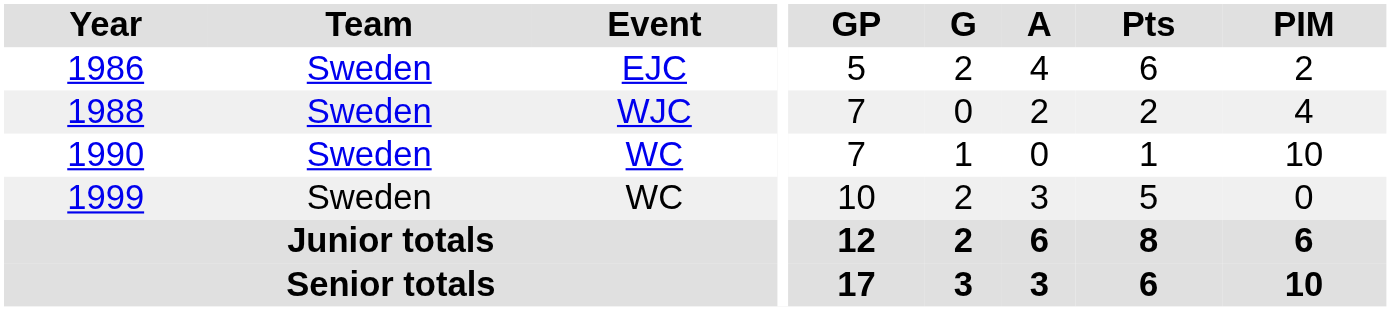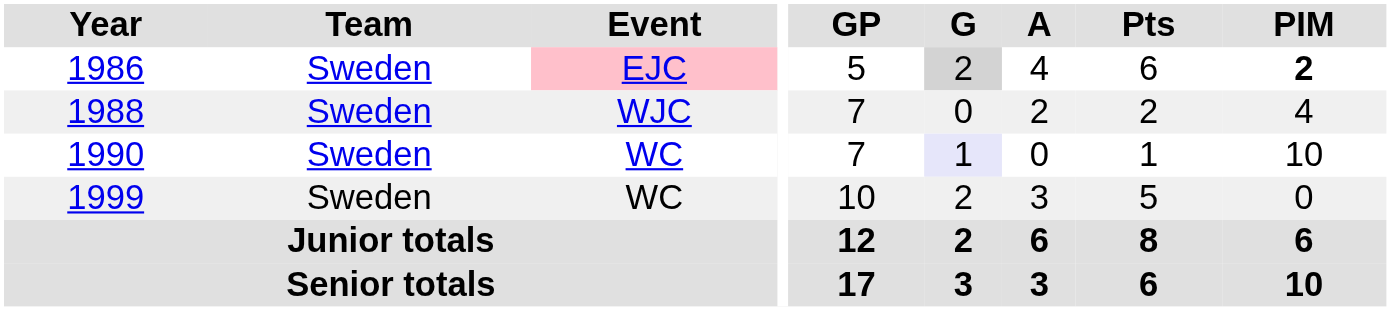(654, 68) no background -> (654, 68) pink background
(963, 68) no background -> (963, 68) lightgrey background
(1304, 68) normal -> (1304, 68) bold
(963, 154) no background -> (963, 154) lavender background
